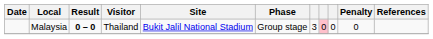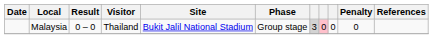(85, 27) bold -> (85, 27) normal
(314, 27) no background -> (314, 27) lightgrey background
